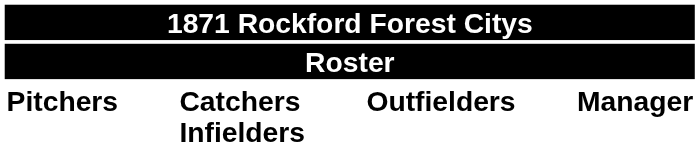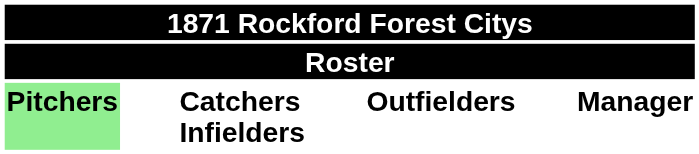(62, 101) no background -> (62, 101) lightgreen background
